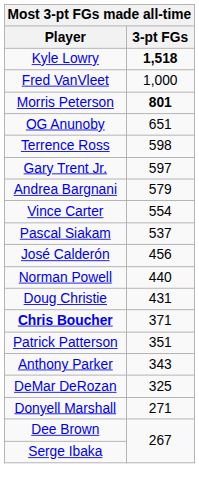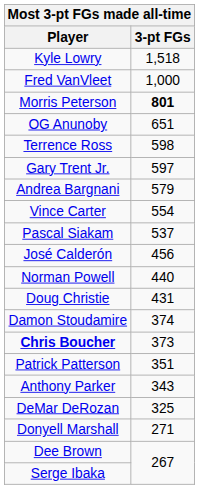(160, 59) bold -> (163, 59) normal
+ row: (68, 320)
(160, 320) 371 -> (163, 342) 373
